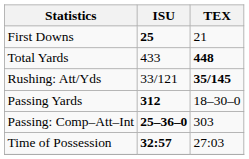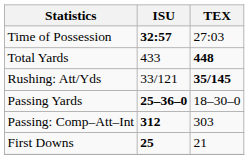rows swapped: (41, 36) <-> (60, 143)
(150, 100) 312 -> (164, 100) 25–36–0
(164, 122) 25–36–0 -> (150, 122) 312
